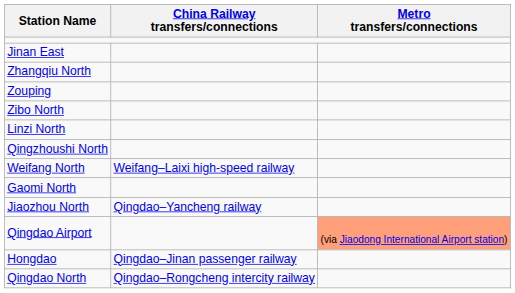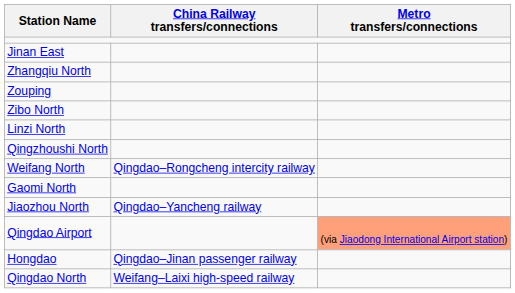(204, 168) Weifang–Laixi high-speed railway -> (214, 168) Qingdao–Rongcheng intercity railway
(214, 278) Qingdao–Rongcheng intercity railway -> (204, 278) Weifang–Laixi high-speed railway
